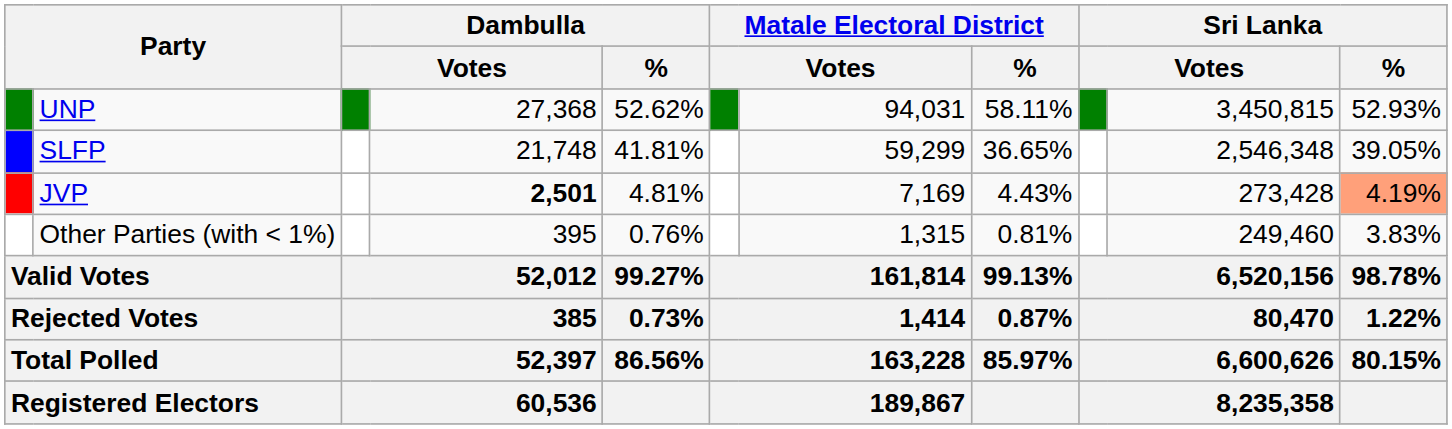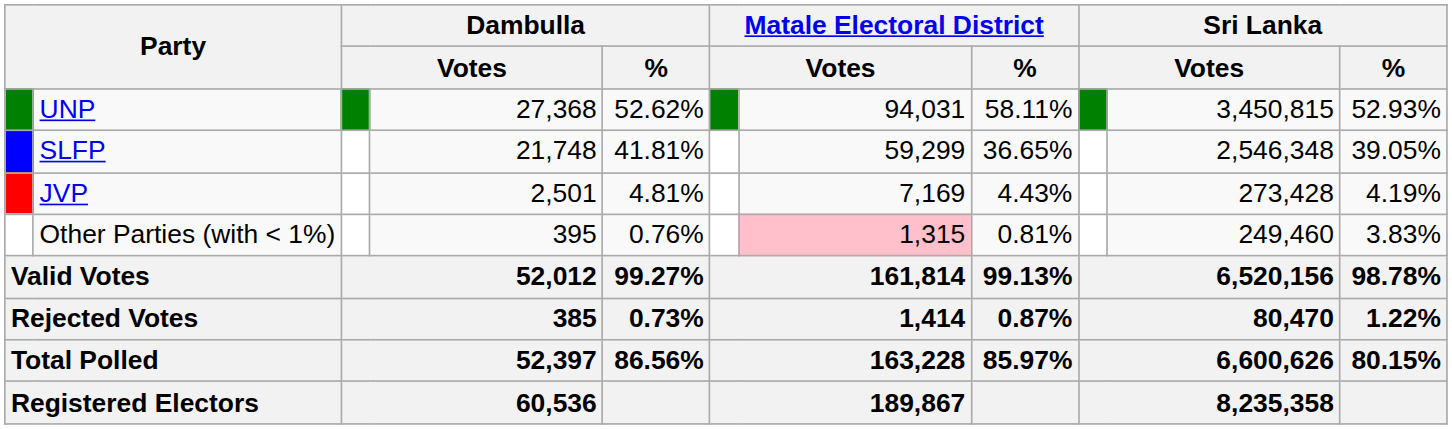(564, 192) bold -> (564, 192) normal
(1403, 192) lightsalmon background -> (1403, 192) no background
(932, 234) no background -> (932, 234) pink background
